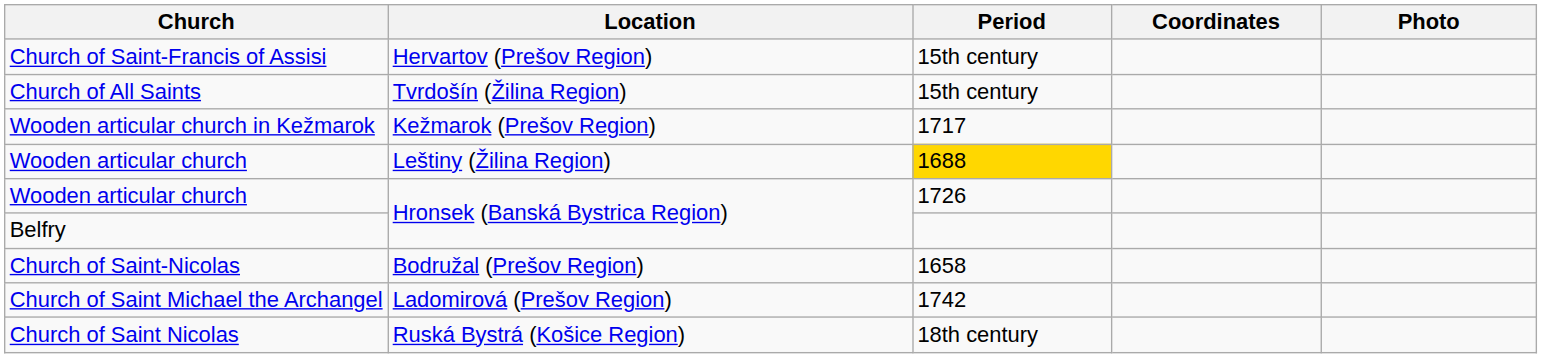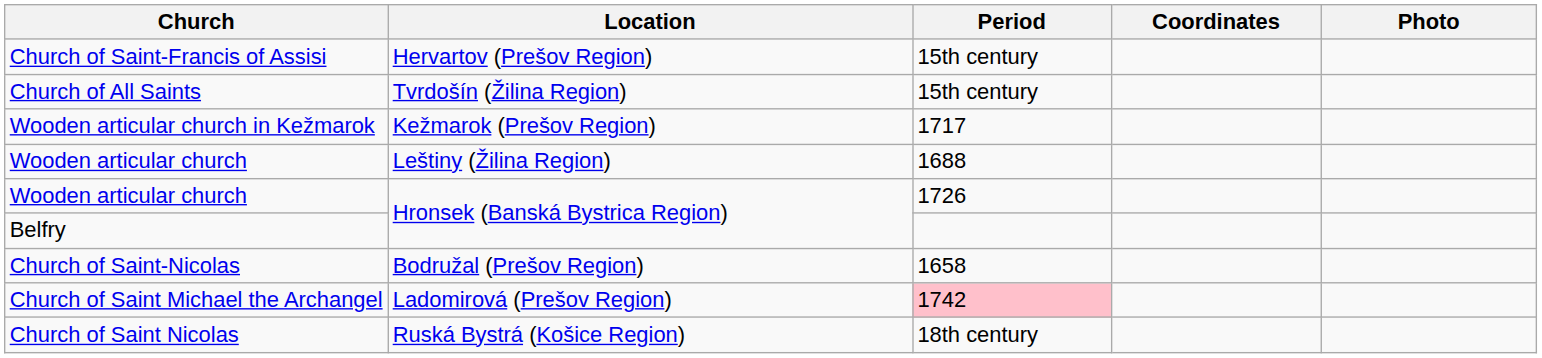(942, 160) gold background -> (942, 160) no background
(942, 299) no background -> (942, 299) pink background
